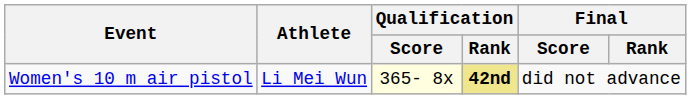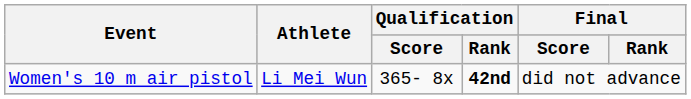(417, 79) lightyellow background -> (417, 79) no background
(490, 79) khaki background -> (490, 79) no background
